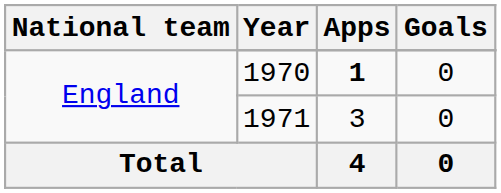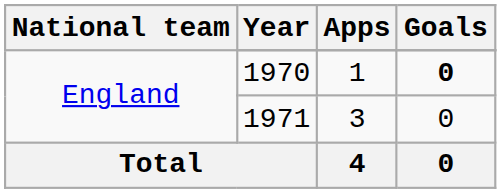(357, 73) bold -> (357, 73) normal
(446, 73) normal -> (446, 73) bold
